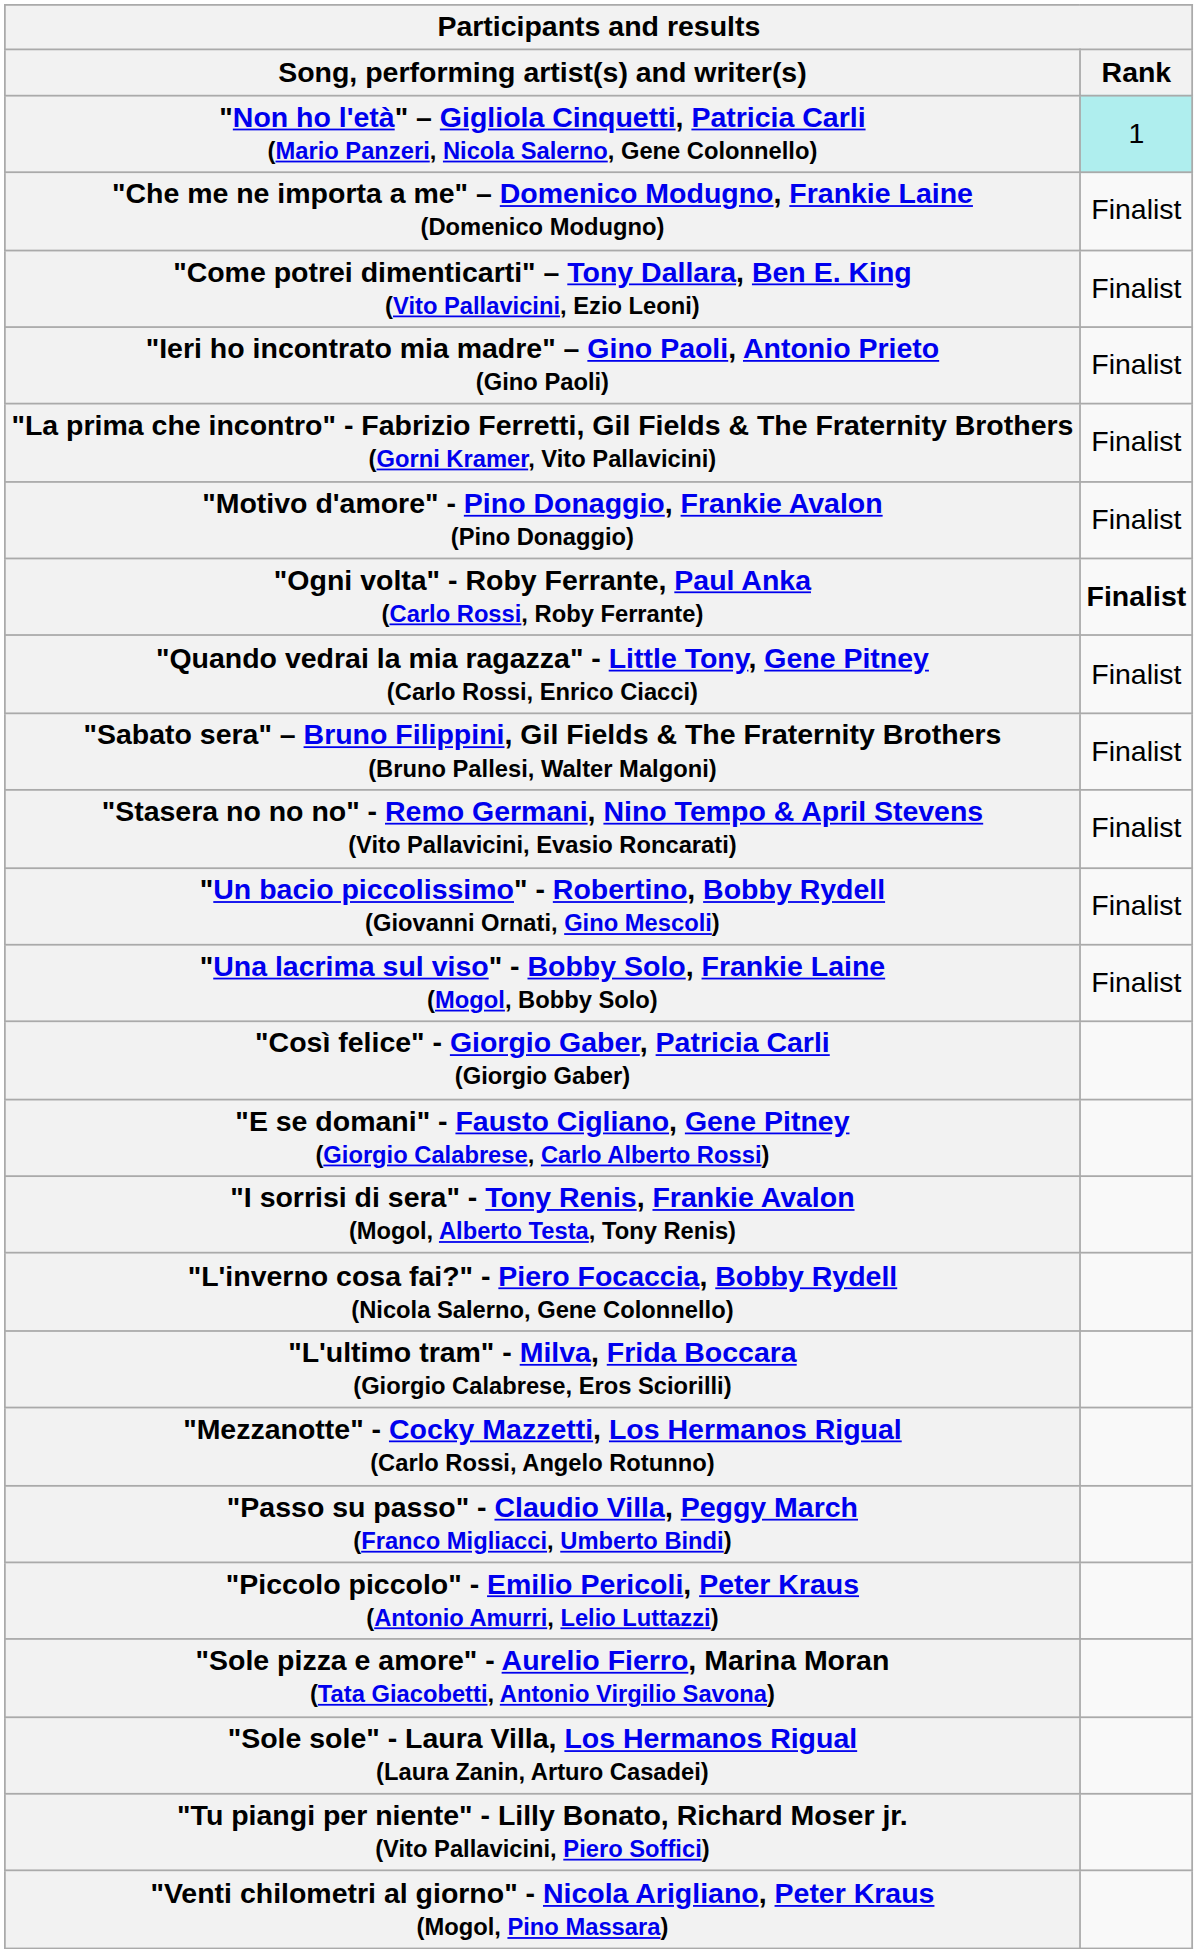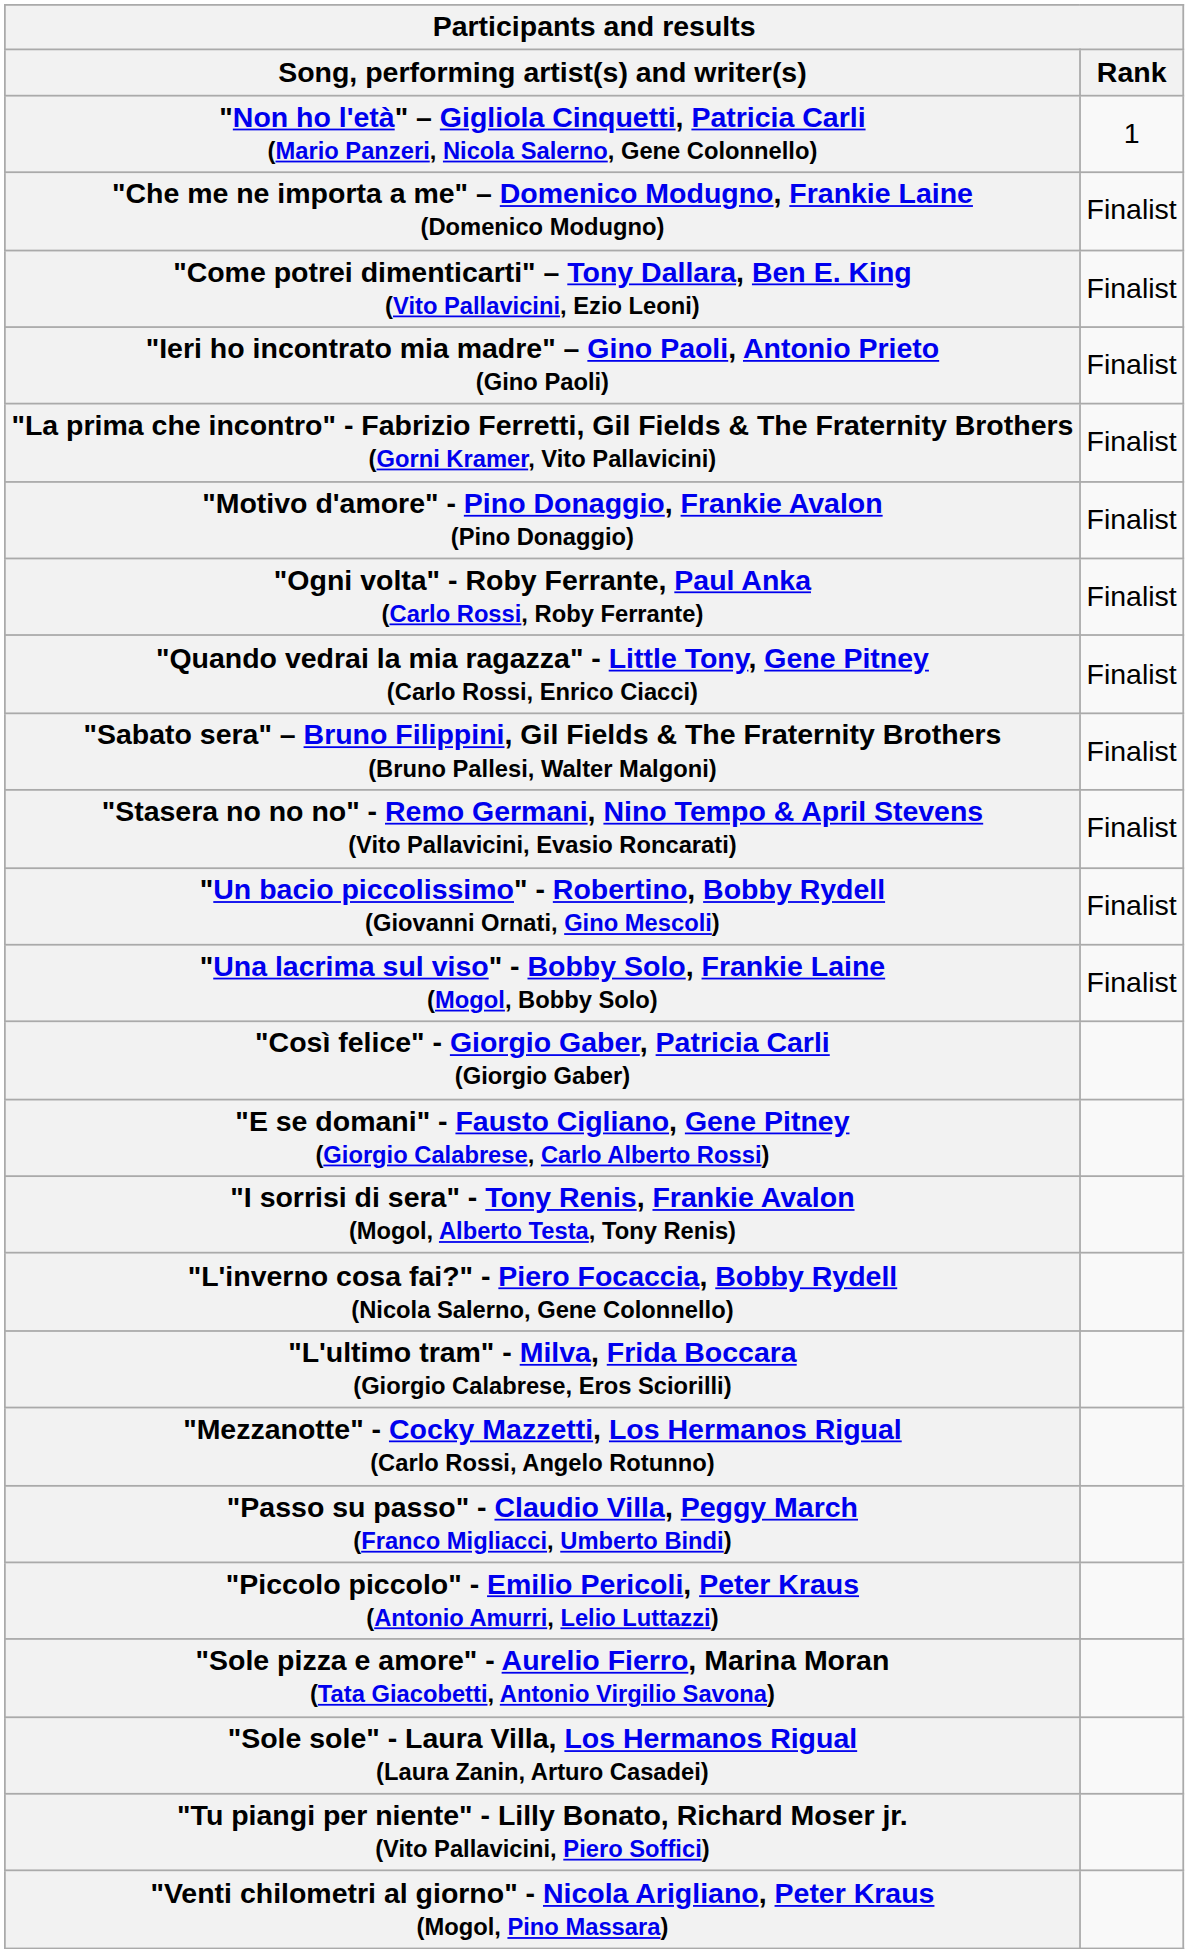(1136, 133) paleturquoise background -> (1132, 133) no background
(1136, 596) bold -> (1132, 596) normal
